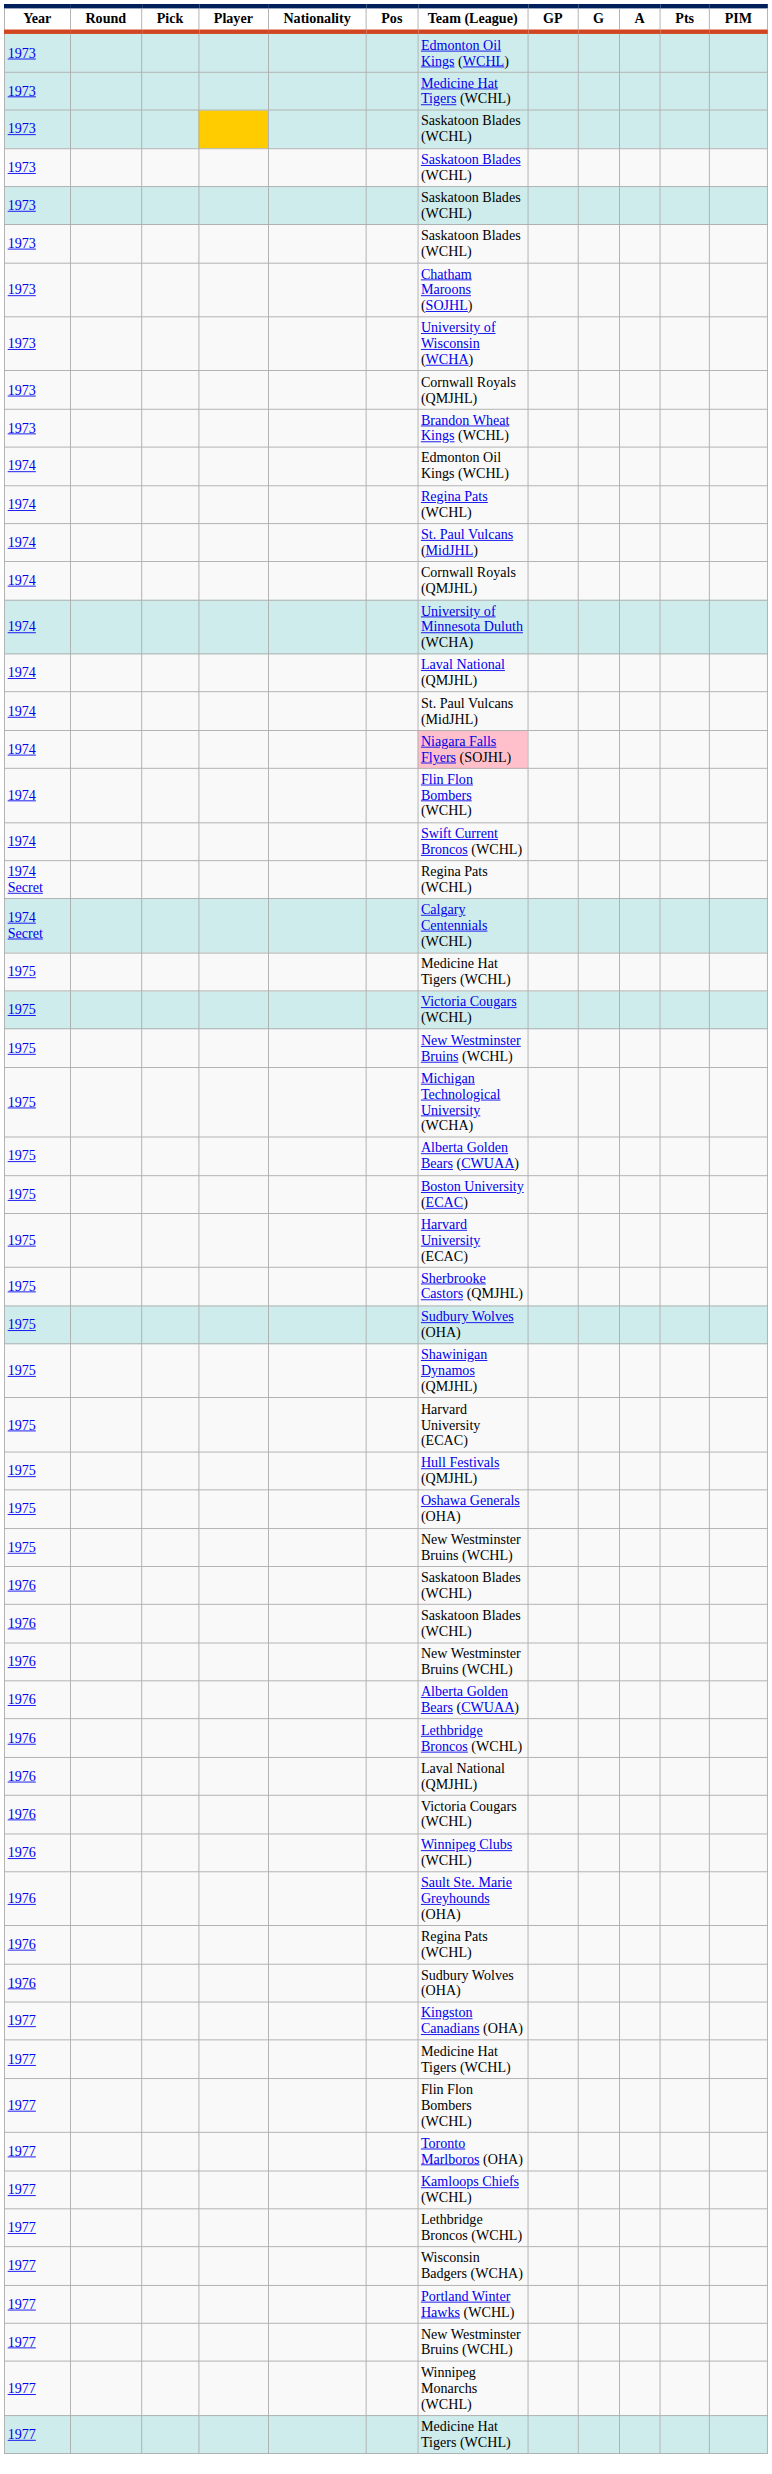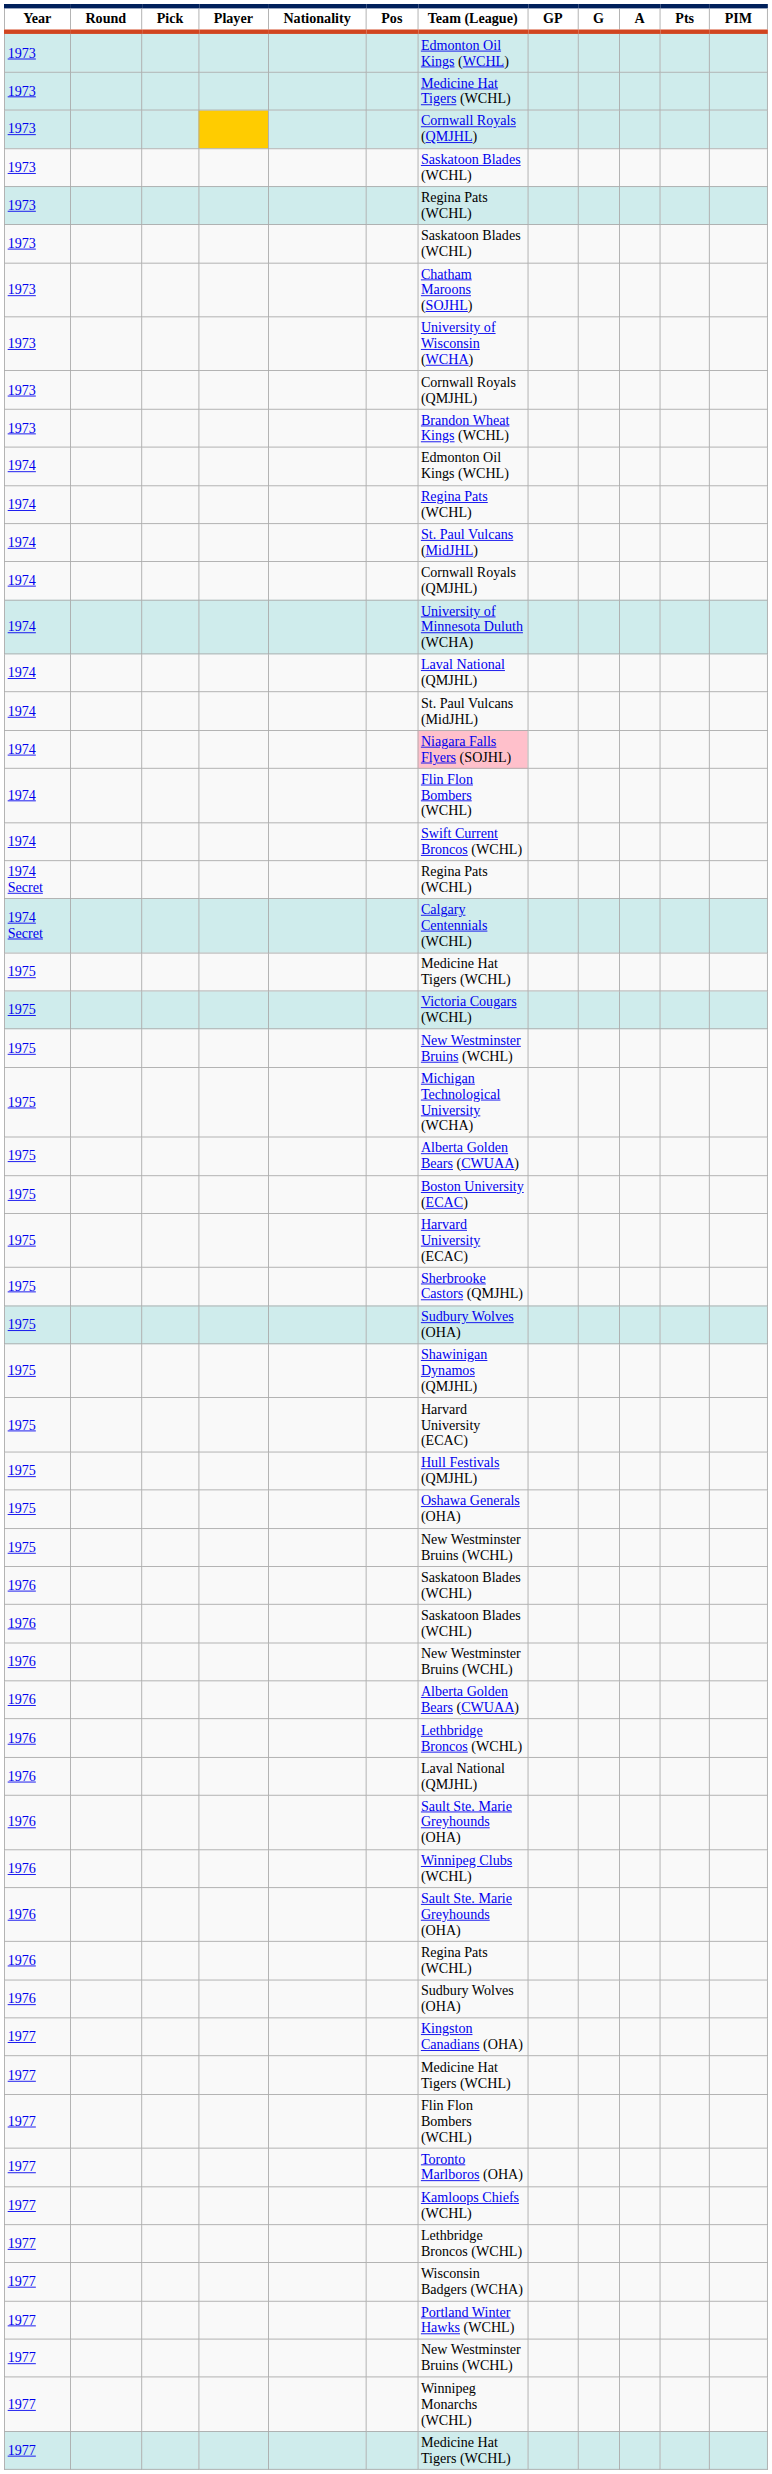(471, 129) Saskatoon Blades (WCHL) -> (468, 129) Cornwall Royals (QMJHL)
(471, 205) Saskatoon Blades (WCHL) -> (454, 205) Regina Pats (WCHL)
(469, 1814) Victoria Cougars (WCHL) -> (466, 1822) Sault Ste. Marie Greyhounds (OHA)
